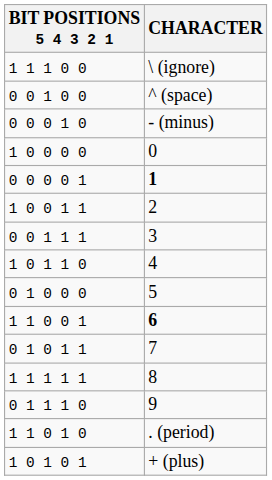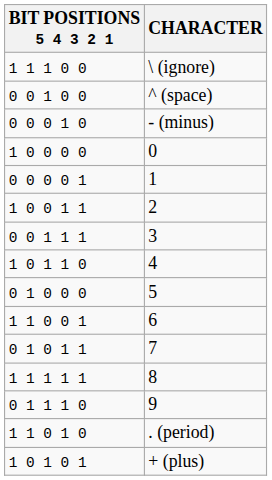(153, 179) bold -> (153, 179) normal
(153, 320) bold -> (153, 320) normal
